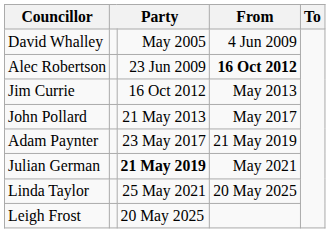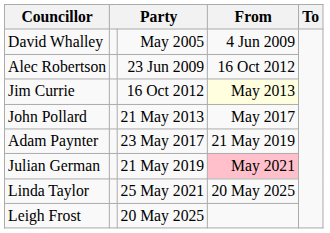(257, 66) bold -> (256, 66) normal
(265, 91) no background -> (263, 91) lightyellow background
(163, 166) bold -> (162, 166) normal
(265, 166) no background -> (263, 166) pink background
